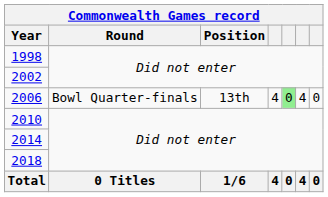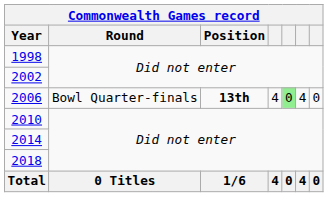(234, 98) normal -> (234, 98) bold
